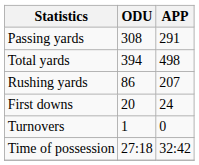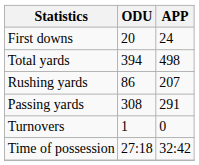rows swapped: (40, 104) <-> (46, 38)
